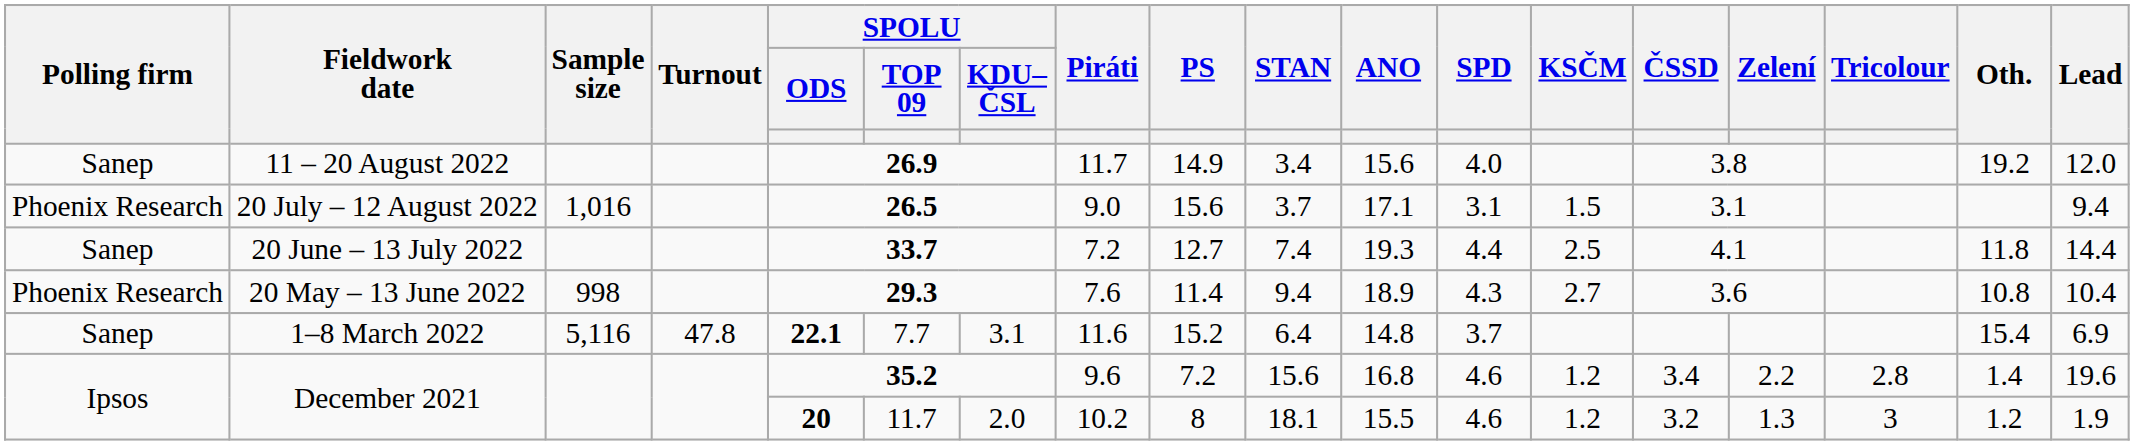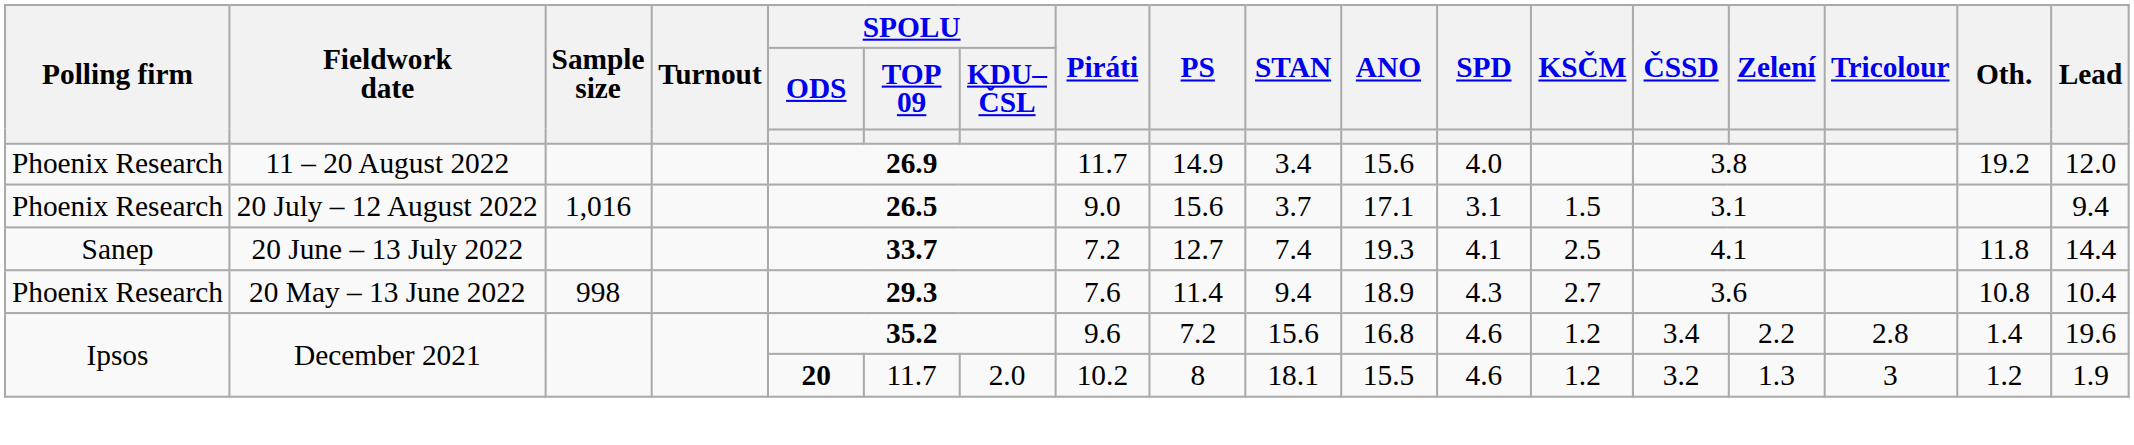(117, 164) Sanep -> (117, 164) Phoenix Research
(1484, 249) 4.4 -> (1484, 249) 4.1
- row: (387, 334)
